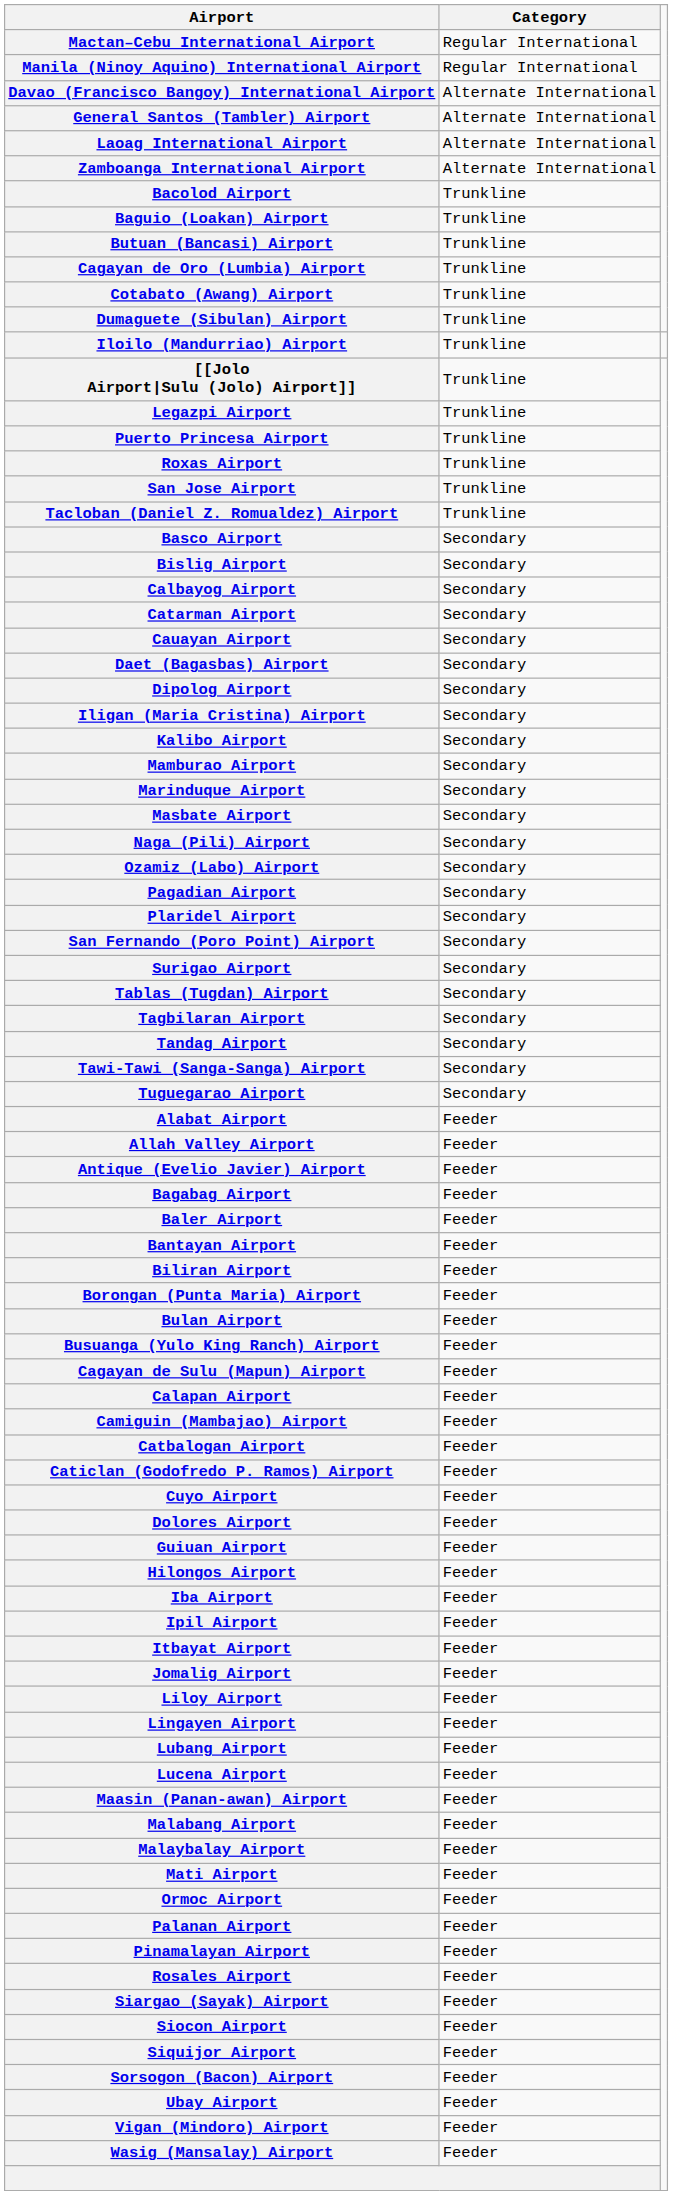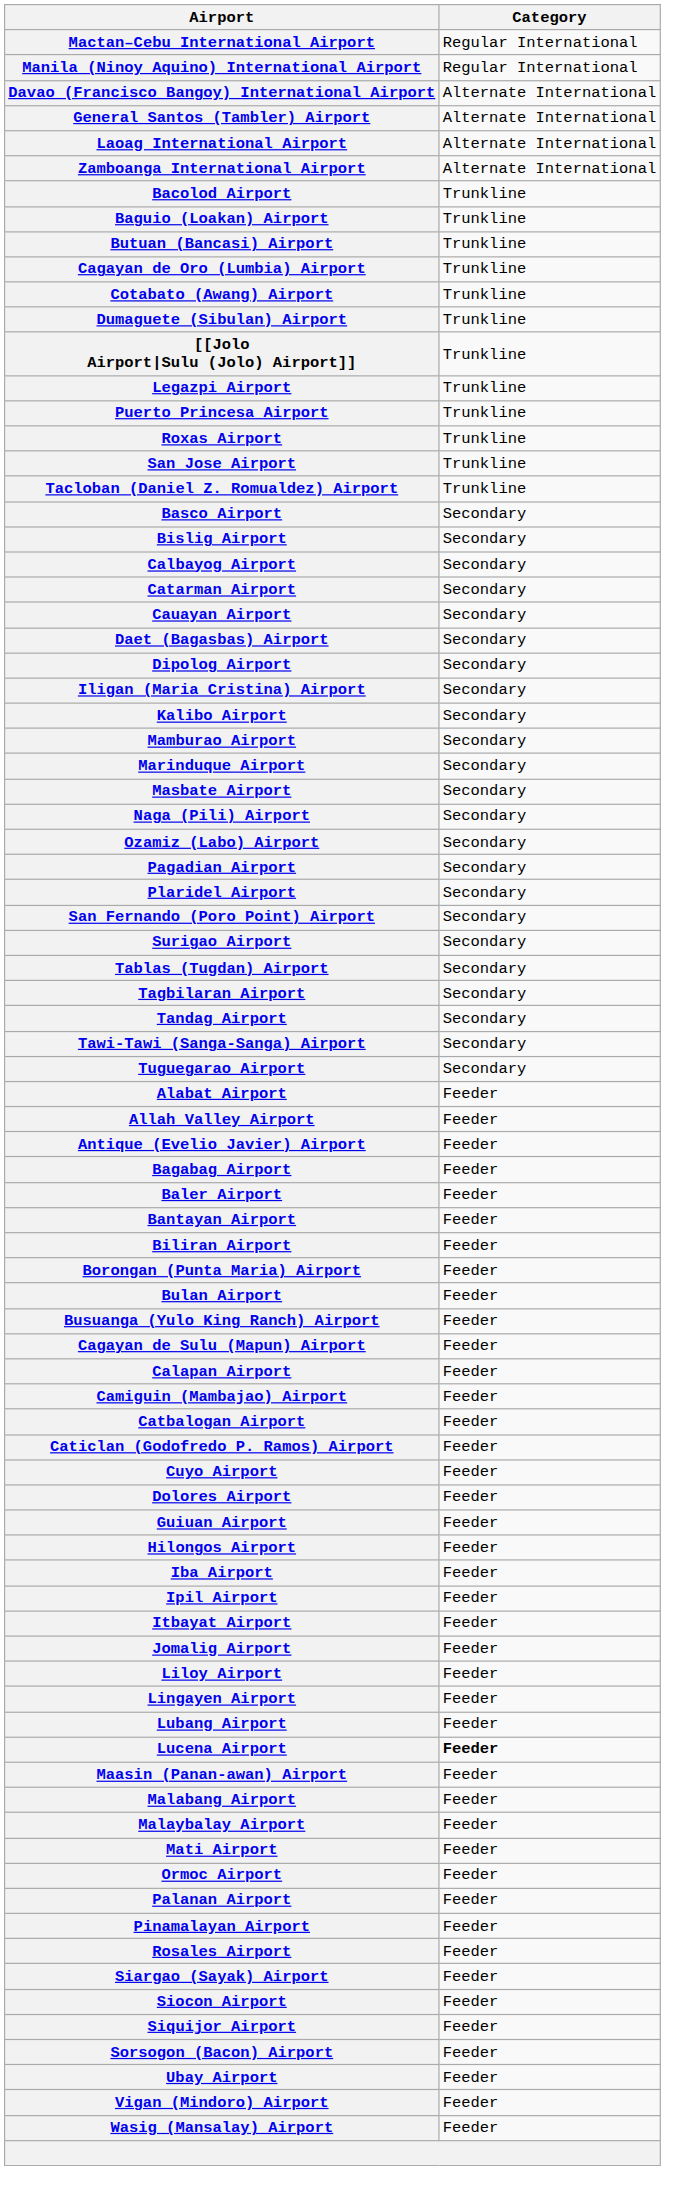- row: (222, 345)
(471, 1775) normal -> (471, 1750) bold
